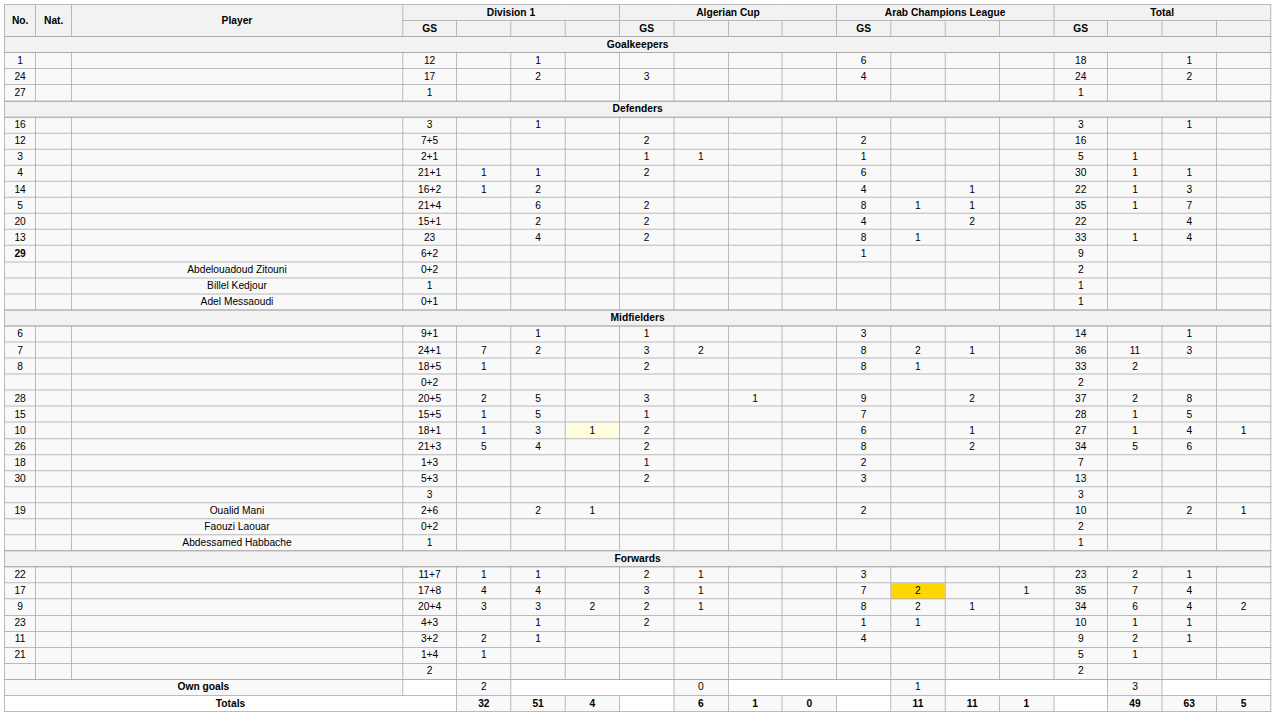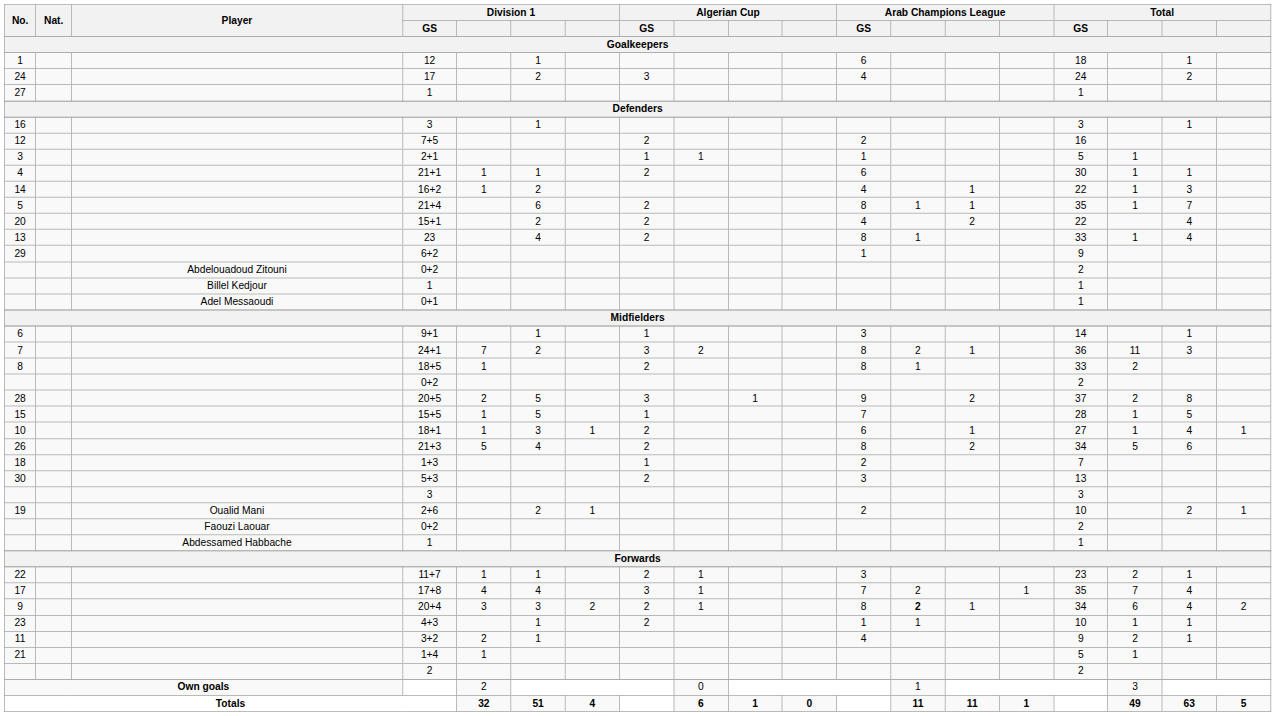(20, 253) bold -> (20, 253) normal
(592, 430) lightyellow background -> (592, 430) no background
(918, 591) gold background -> (918, 591) no background
(918, 607) normal -> (918, 607) bold
